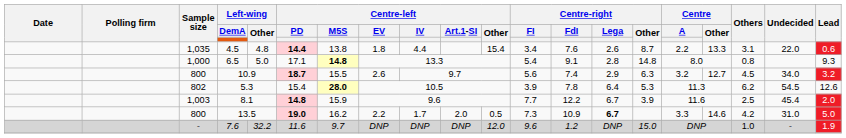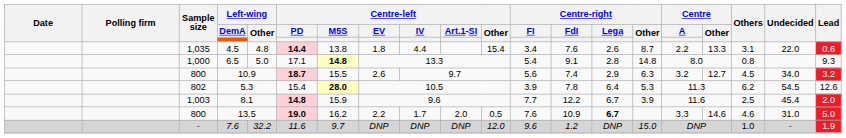(531, 113) 7.3 -> (531, 113) 7.6
(748, 113) 4.2 -> (748, 113) 4.6
